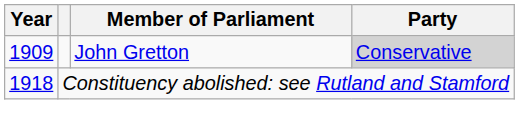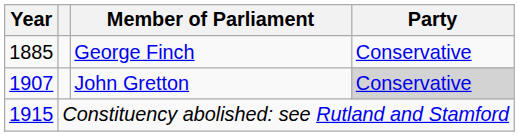+ row: (134, 51)
(31, 51) 1909 -> (31, 83) 1907
(31, 83) 1918 -> (31, 114) 1915
